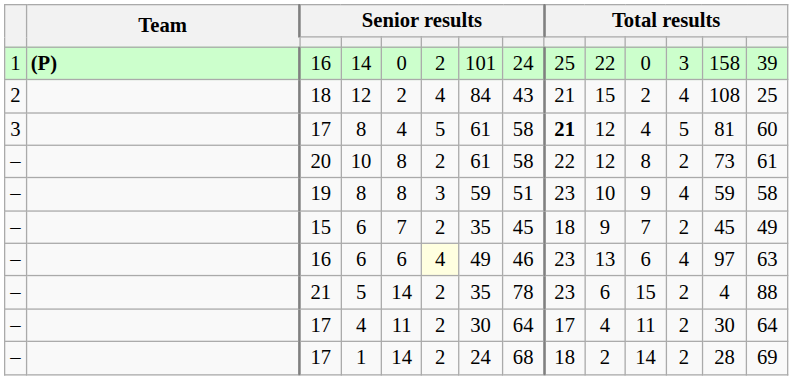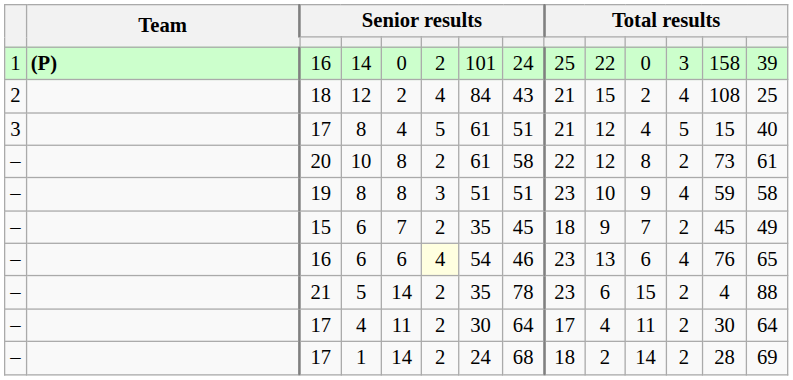(523, 128) 58 -> (523, 128) 51
(565, 128) bold -> (565, 128) normal
(725, 128) 81 -> (725, 128) 15
(767, 128) 60 -> (767, 128) 40
(481, 194) 59 -> (481, 194) 51
(481, 259) 49 -> (481, 259) 54
(725, 259) 97 -> (725, 259) 76
(767, 259) 63 -> (767, 259) 65
